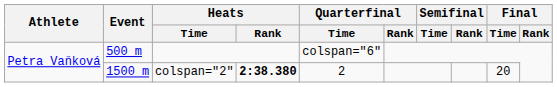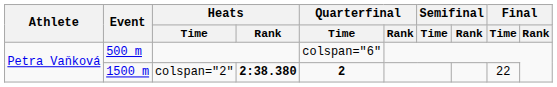(342, 72) normal -> (342, 72) bold
(503, 72) 20 -> (503, 72) 22
